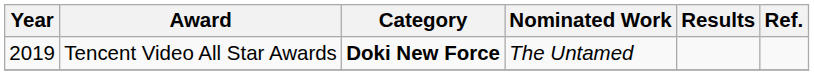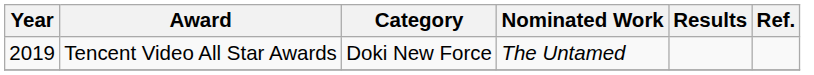(423, 53) bold -> (419, 53) normal
